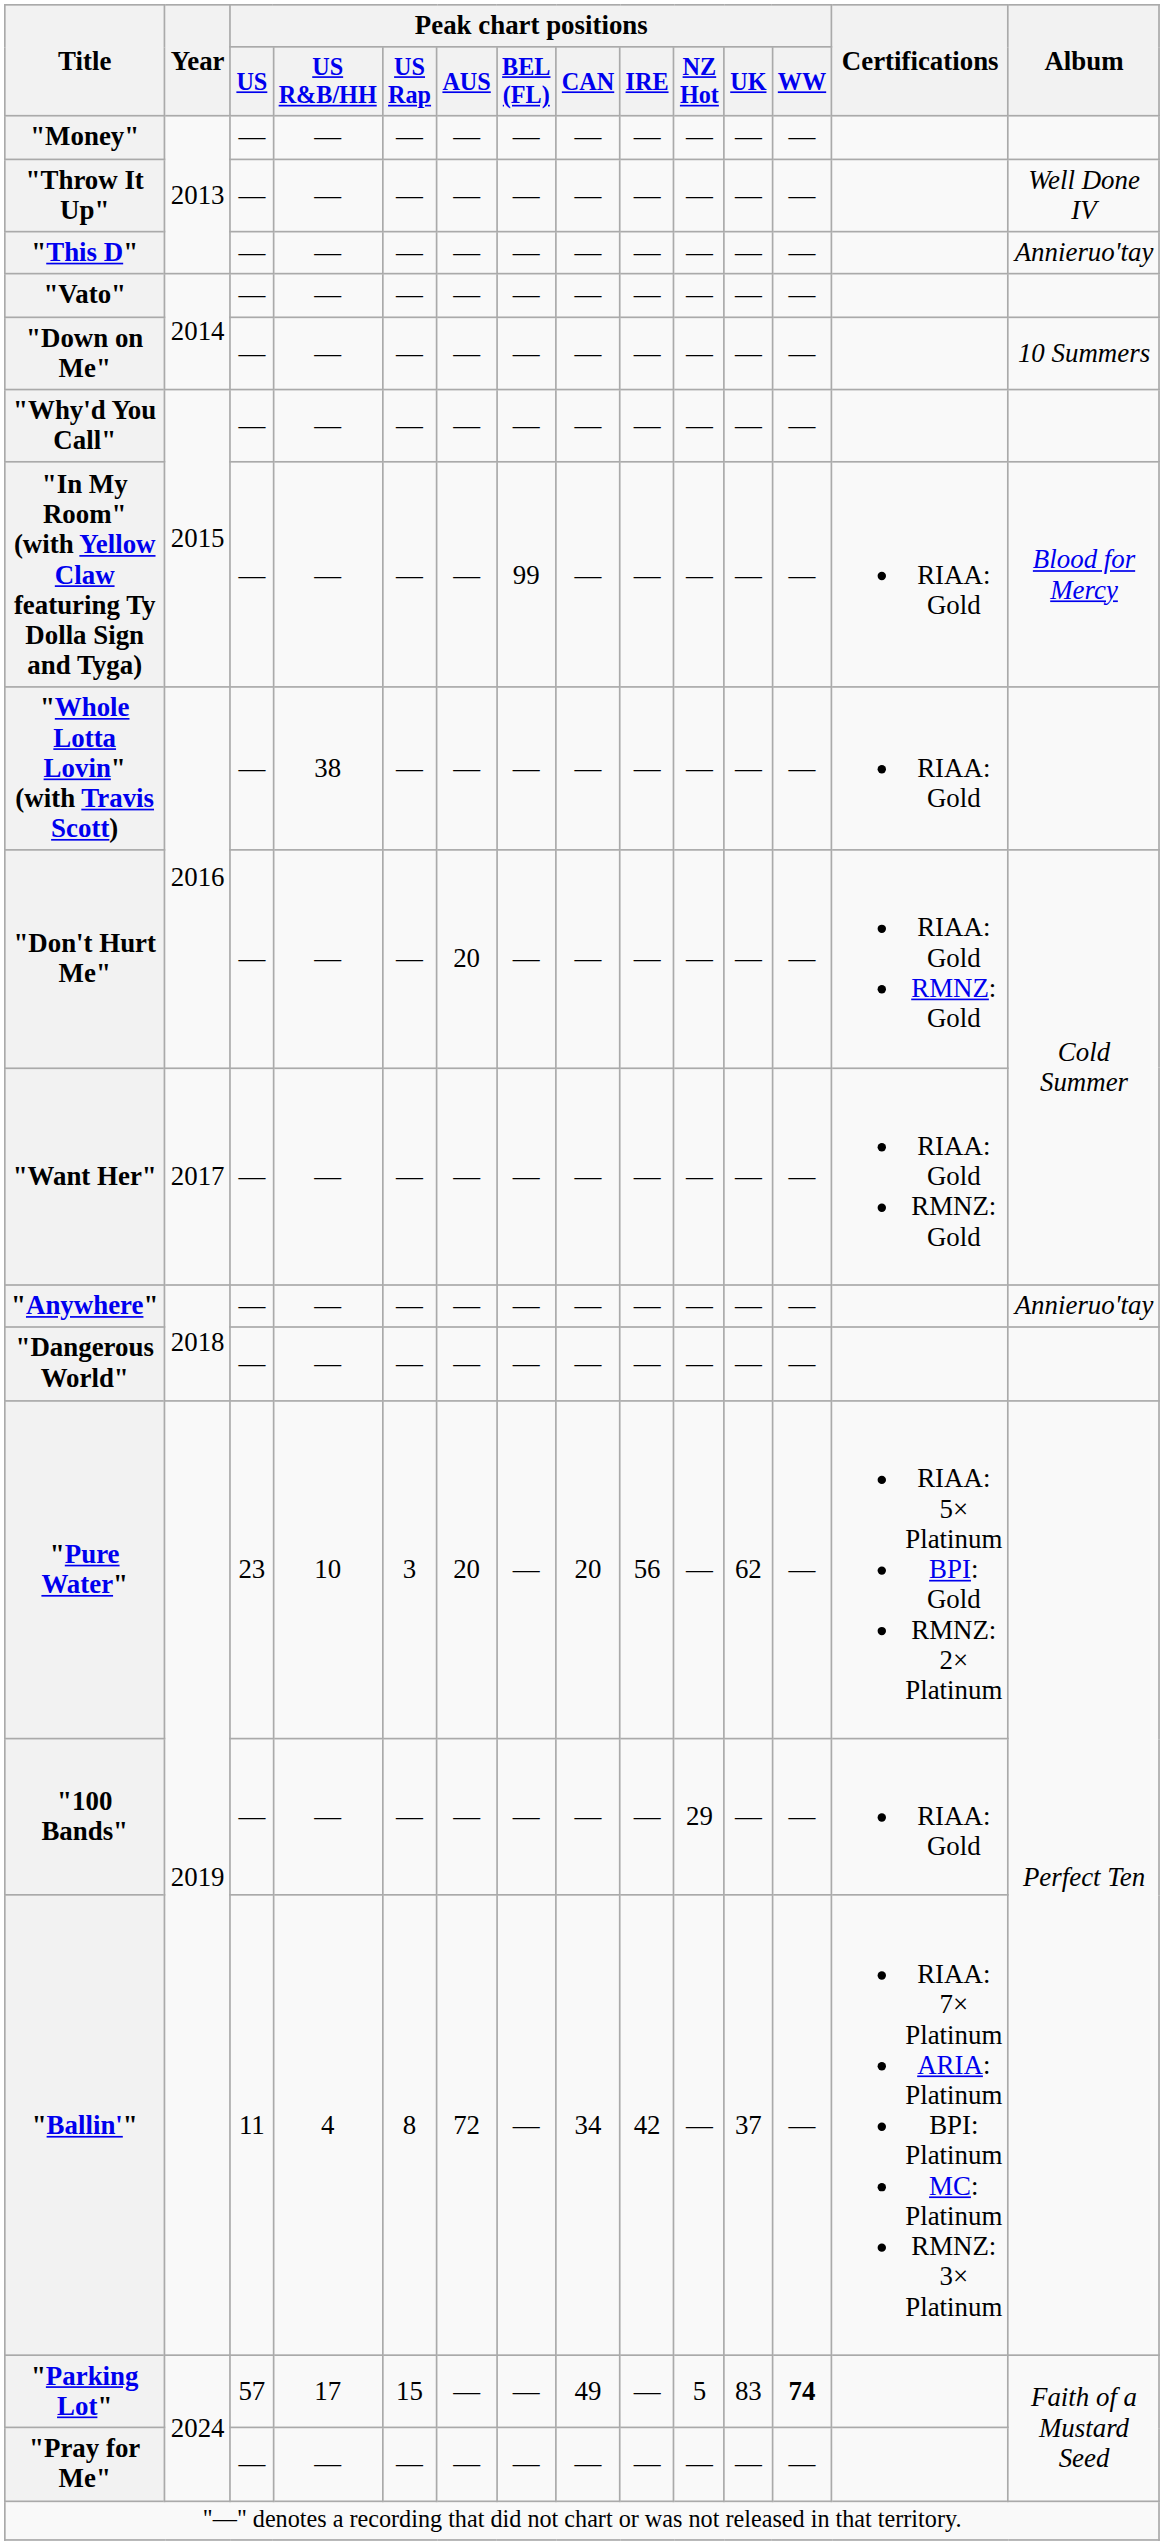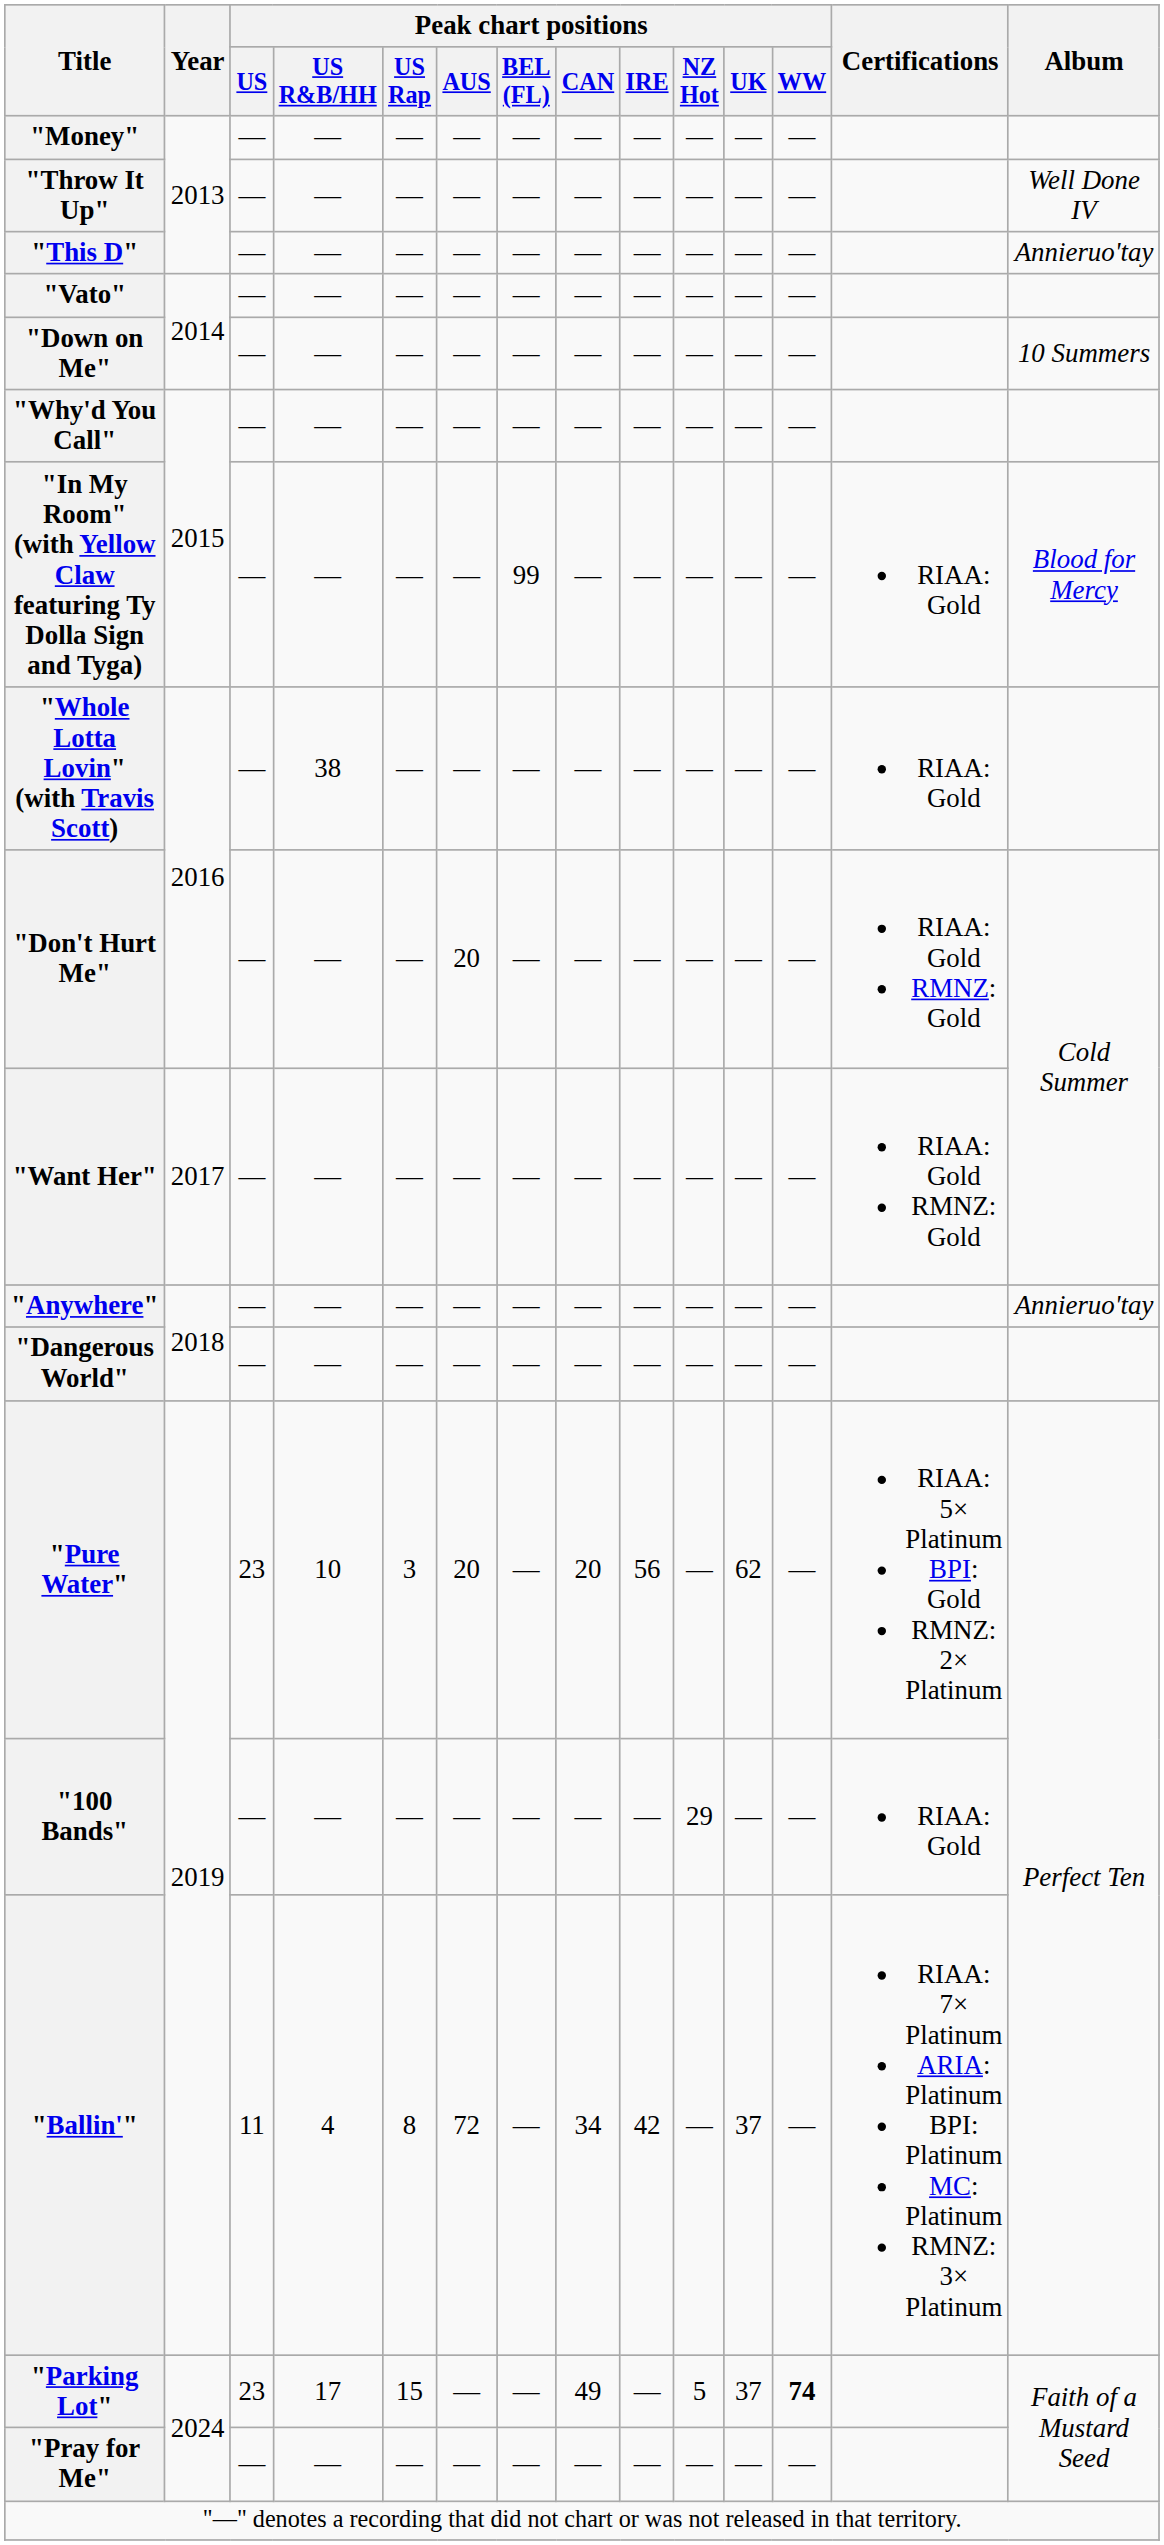(252, 2390) 57 -> (252, 2390) 23
(748, 2390) 83 -> (748, 2390) 37
